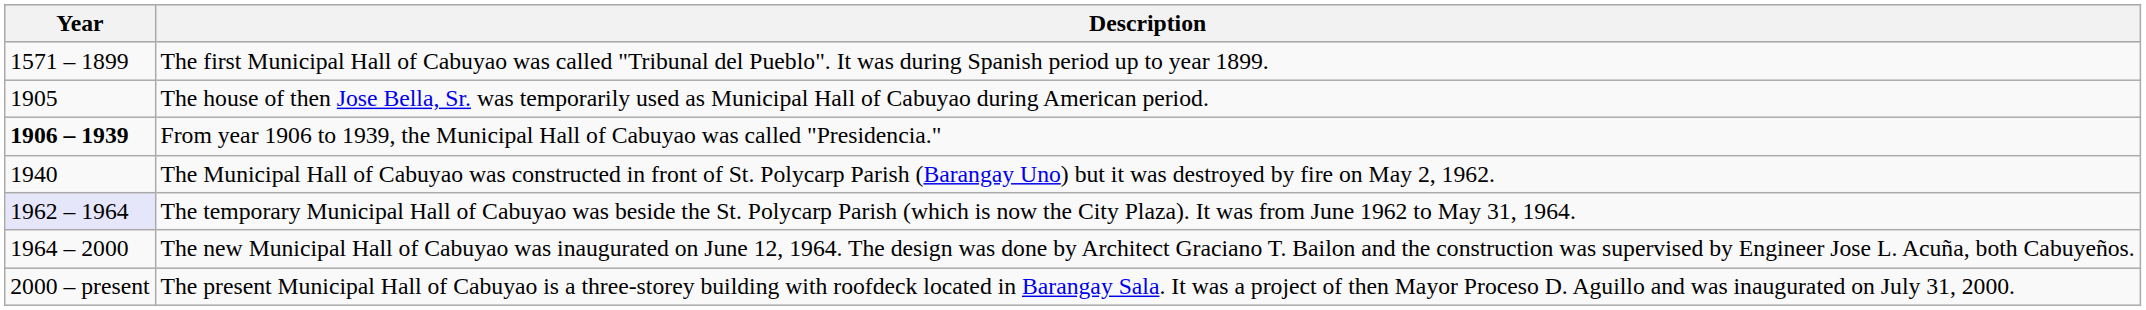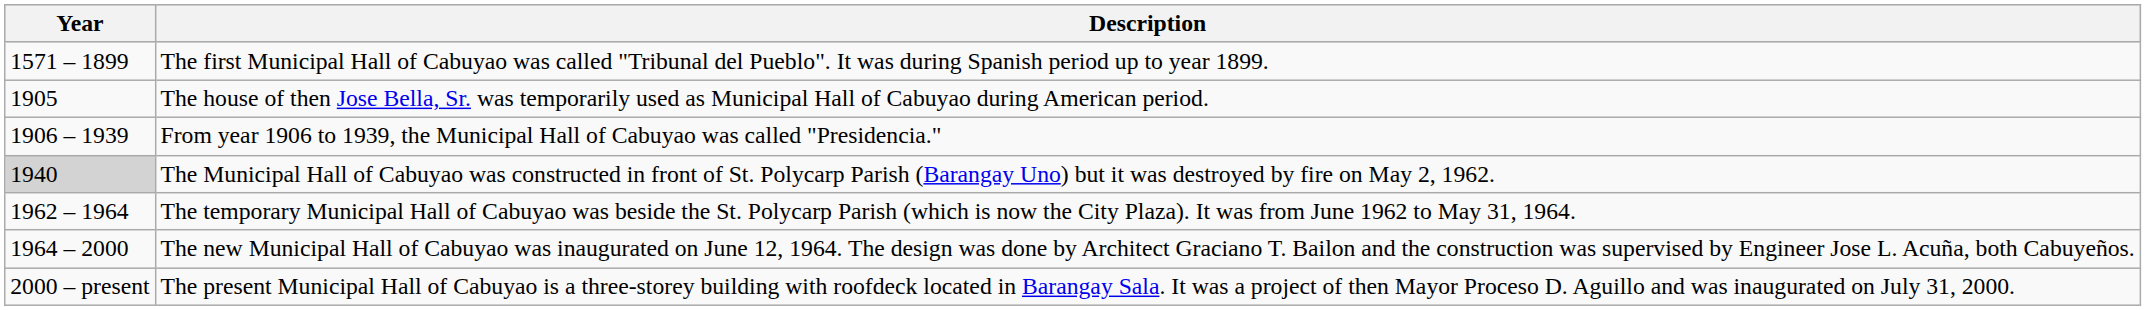(69, 135) bold -> (69, 135) normal
(34, 173) no background -> (34, 173) lightgrey background
(69, 211) lavender background -> (69, 211) no background
